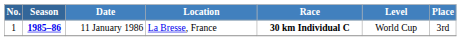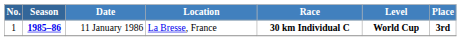(396, 28) normal -> (396, 28) bold
(443, 28) normal -> (443, 28) bold
